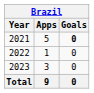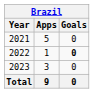(74, 39) bold -> (74, 39) normal
(74, 53) normal -> (74, 53) bold
